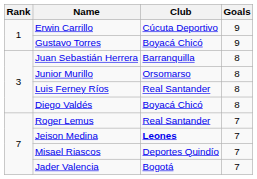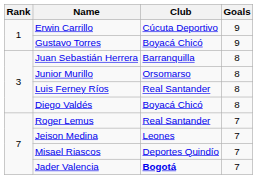(160, 136) bold -> (159, 136) normal
(158, 167) normal -> (159, 167) bold
